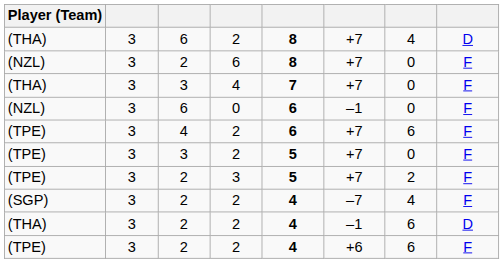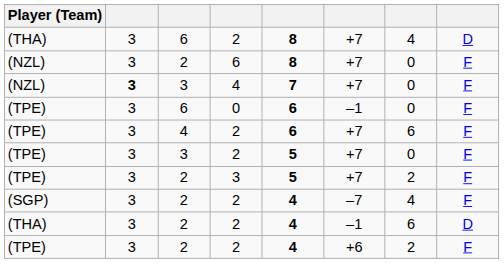(27, 85) (THA) -> (26, 85) (NZL)
(132, 85) normal -> (132, 85) bold
(26, 108) (NZL) -> (27, 108) (TPE)
(411, 246) 6 -> (411, 246) 2
